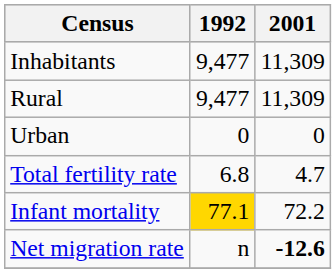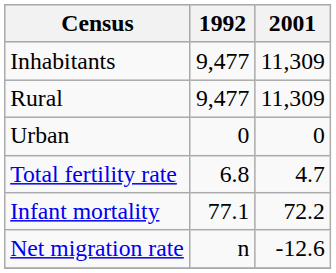(229, 211) gold background -> (229, 211) no background
(300, 248) bold -> (300, 248) normal
